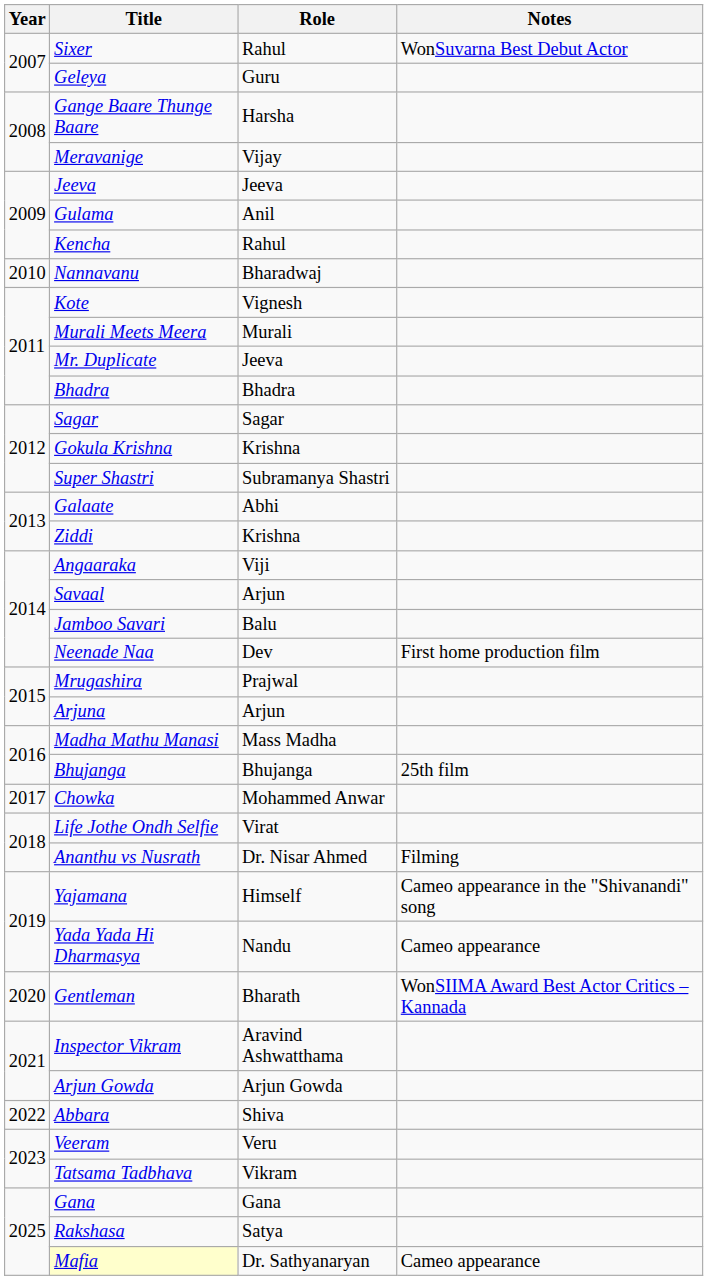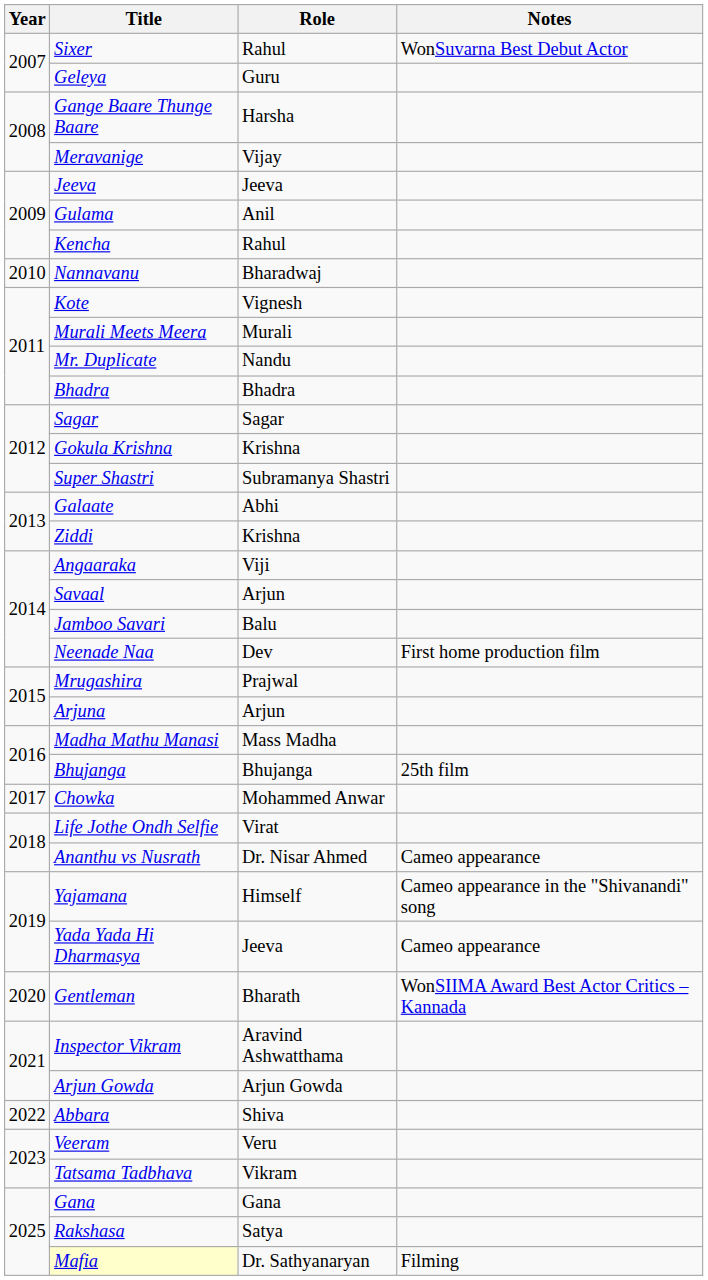(262, 360) Jeeva -> (267, 360) Nandu
(430, 856) Filming -> (470, 856) Cameo appearance
(267, 946) Nandu -> (262, 946) Jeeva
(470, 1260) Cameo appearance -> (430, 1260) Filming
